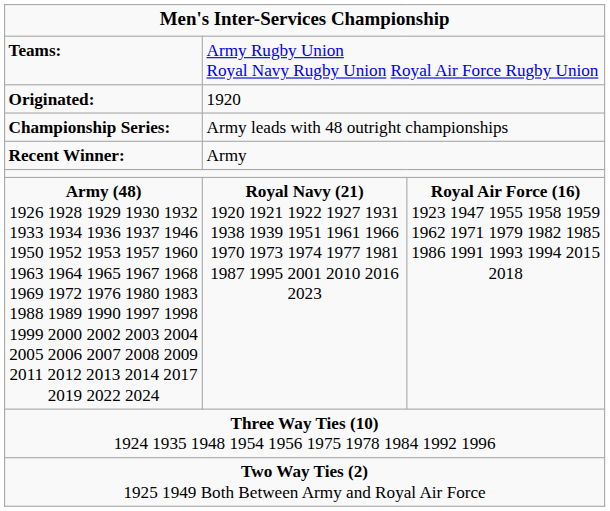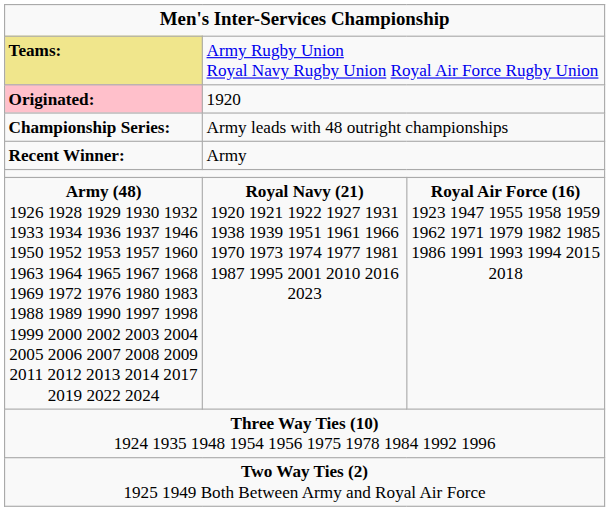(35, 50) no background -> (35, 50) khaki background
(51, 98) no background -> (51, 98) pink background
